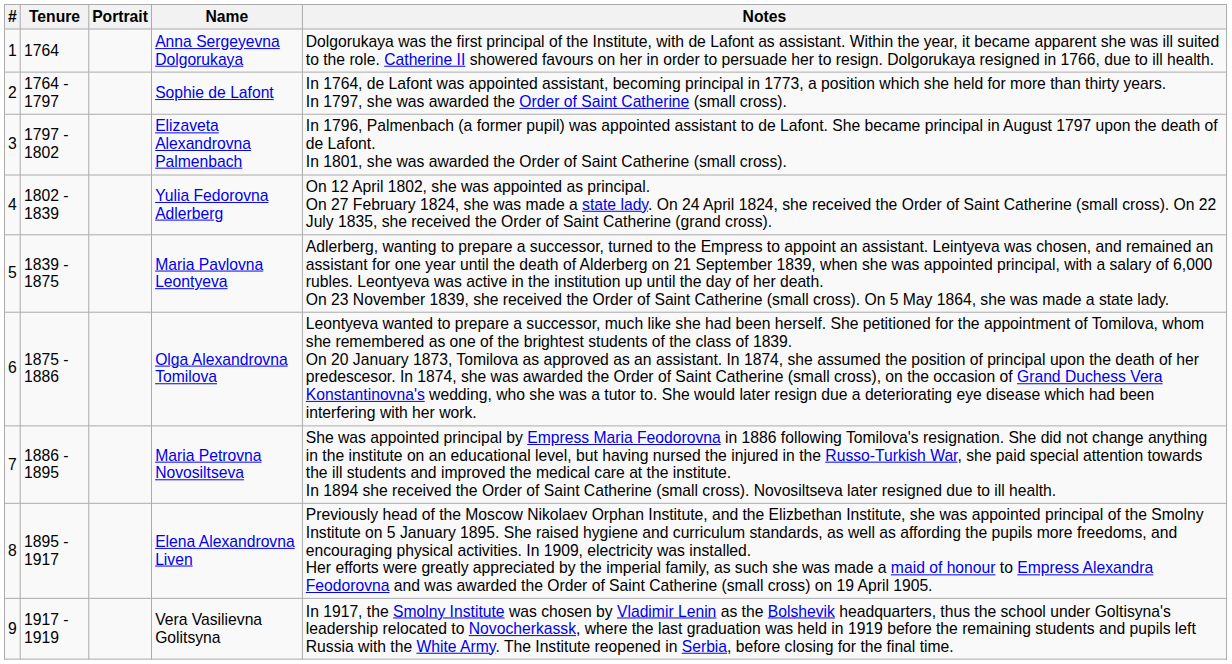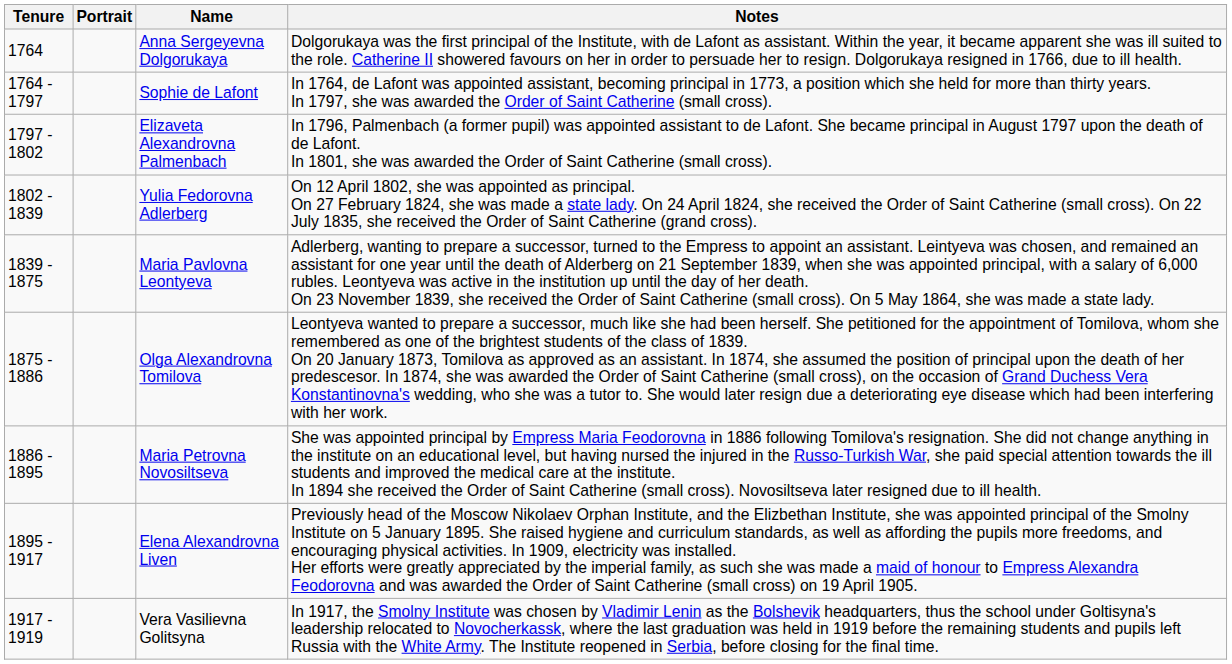- column: (12, 16)
